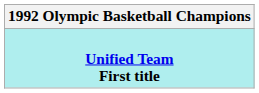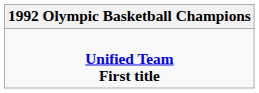(129, 66) paleturquoise background -> (129, 66) no background
